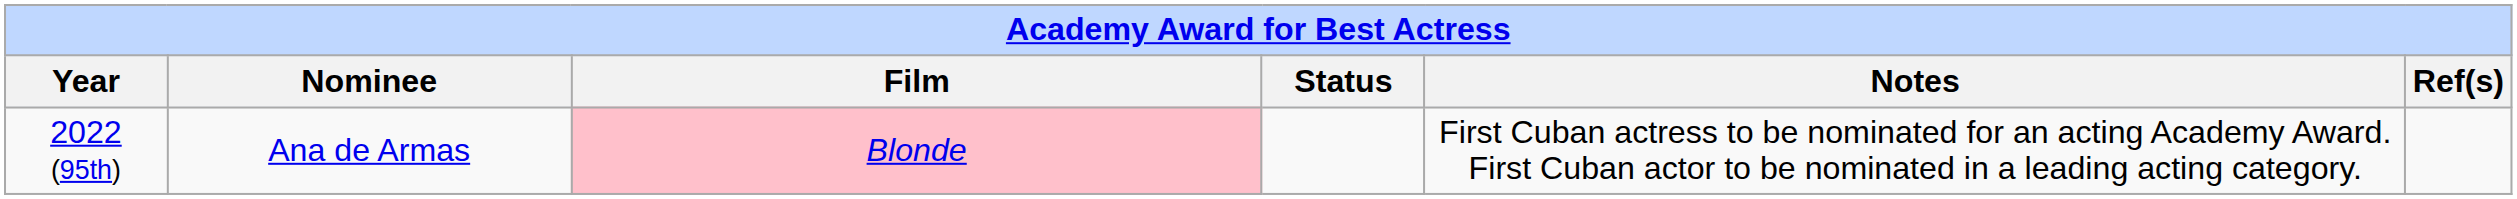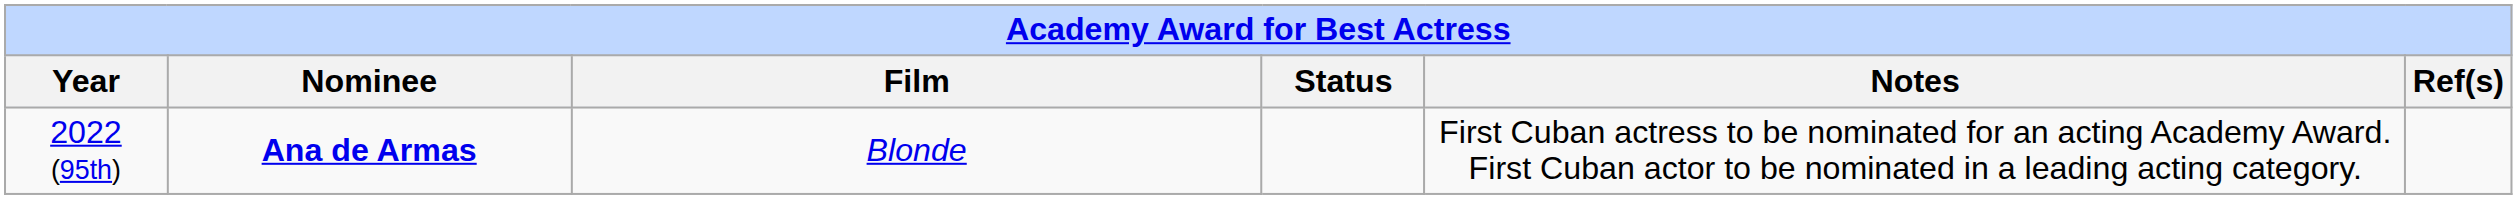(369, 150) normal -> (369, 150) bold
(917, 150) pink background -> (917, 150) no background
